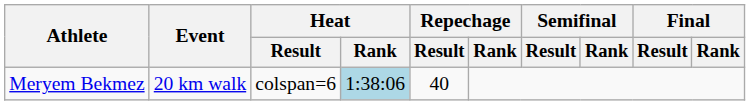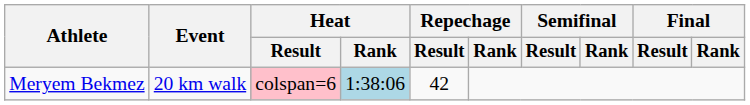(296, 83) no background -> (296, 83) pink background
(439, 83) 40 -> (439, 83) 42
